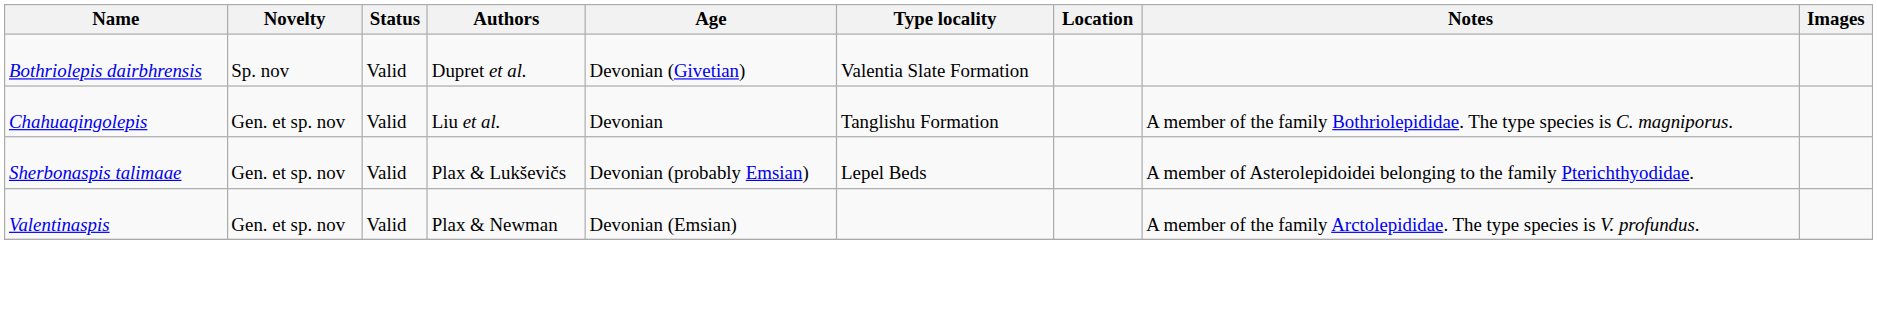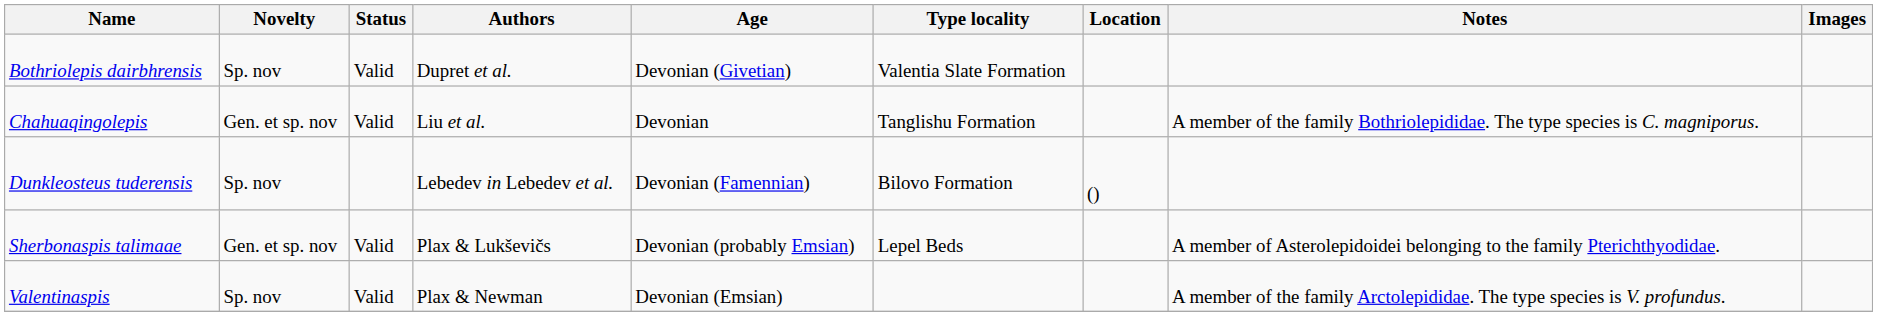+ row: (101, 183)
(288, 224) Gen. et sp. nov -> (252, 296) Sp. nov
